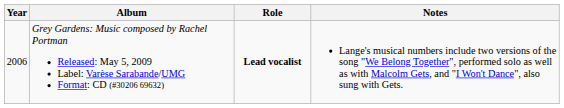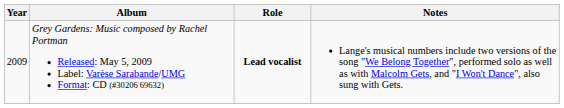(17, 62) 2006 -> (17, 62) 2009
